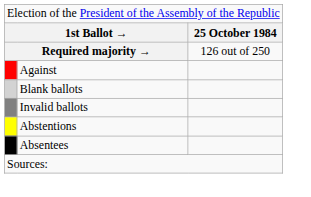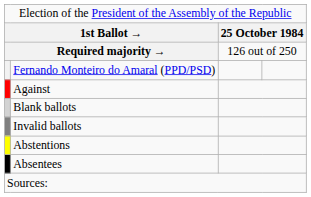+ row: (114, 70)
